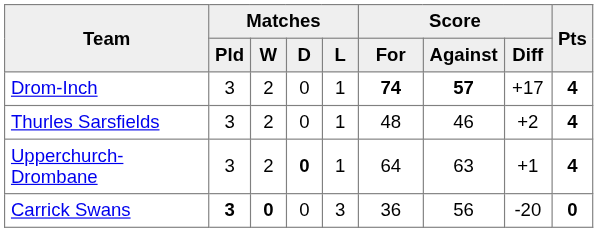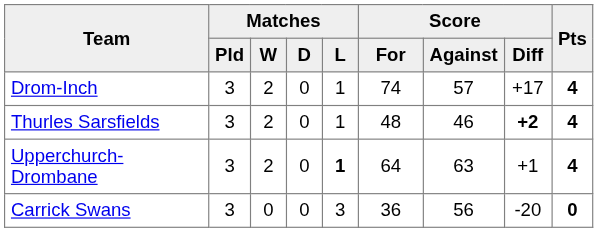(391, 88) bold -> (391, 88) normal
(464, 88) bold -> (464, 88) normal
(528, 122) normal -> (528, 122) bold
(304, 166) bold -> (304, 166) normal
(340, 166) normal -> (340, 166) bold
(230, 210) bold -> (230, 210) normal
(268, 210) bold -> (268, 210) normal
